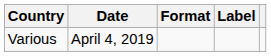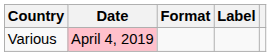(112, 39) no background -> (112, 39) pink background
